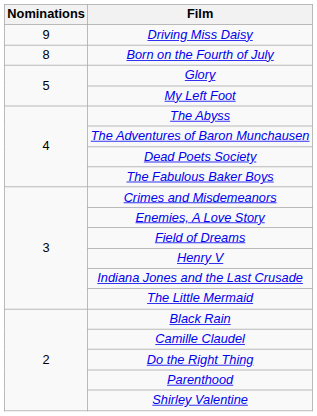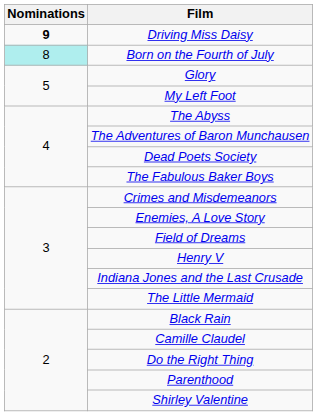(46, 34) normal -> (46, 34) bold
(46, 55) no background -> (46, 55) paleturquoise background
